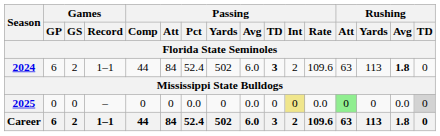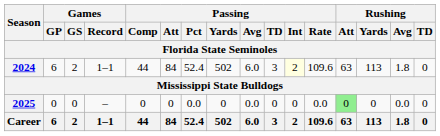(275, 67) bold -> (275, 67) normal
(295, 67) no background -> (295, 67) lightyellow background
(402, 67) bold -> (402, 67) normal
(295, 103) khaki background -> (295, 103) no background
(425, 103) lightgrey background -> (425, 103) no background
